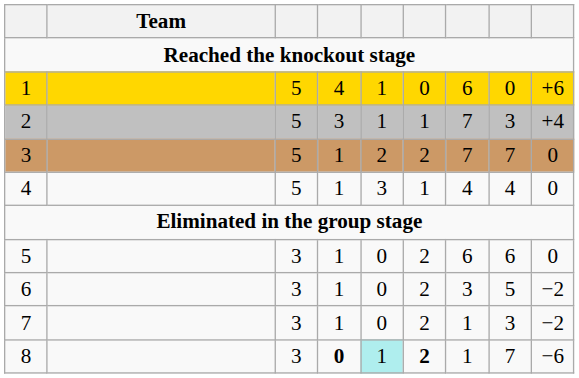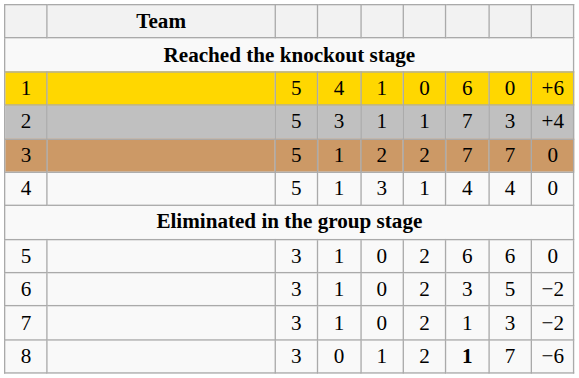(339, 356) bold -> (339, 356) normal
(382, 356) paleturquoise background -> (382, 356) no background
(425, 356) bold -> (425, 356) normal
(467, 356) normal -> (467, 356) bold
